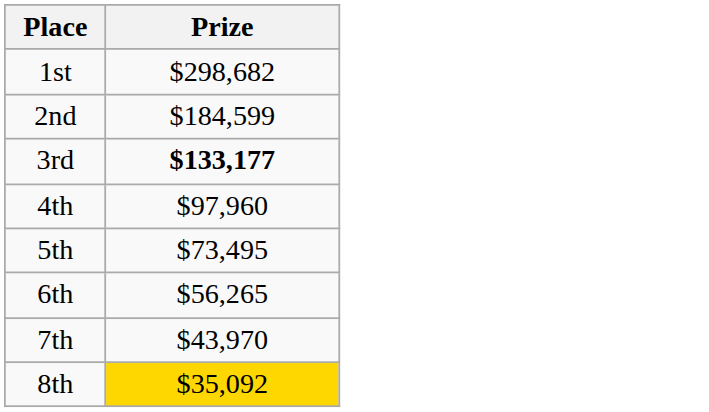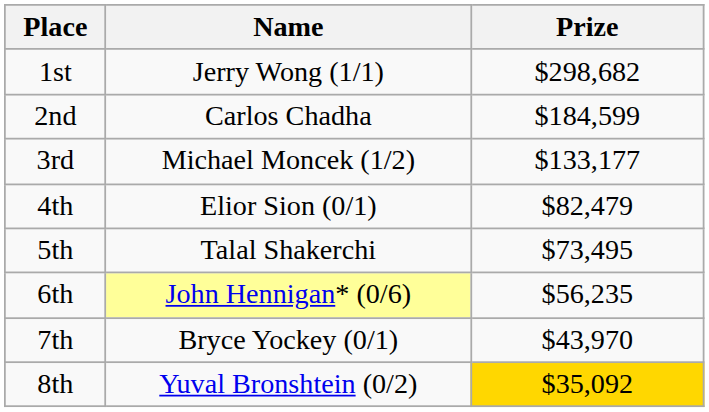+ column: (288, 26)
(222, 160) bold -> (587, 160) normal
(222, 205) $97,960 -> (587, 205) $82,479
(222, 294) $56,265 -> (587, 294) $56,235
